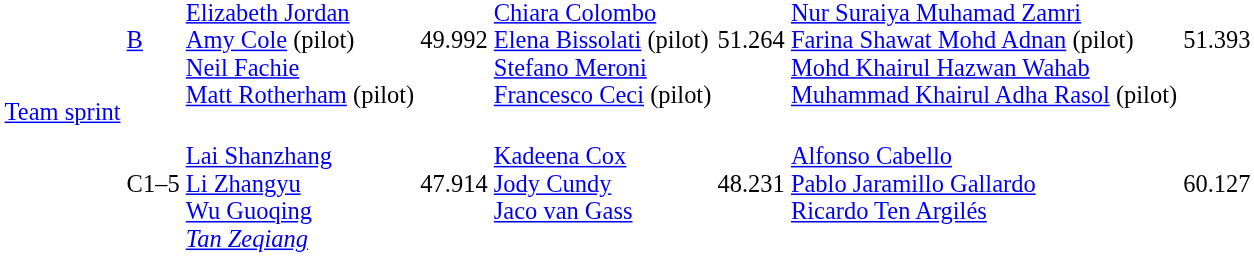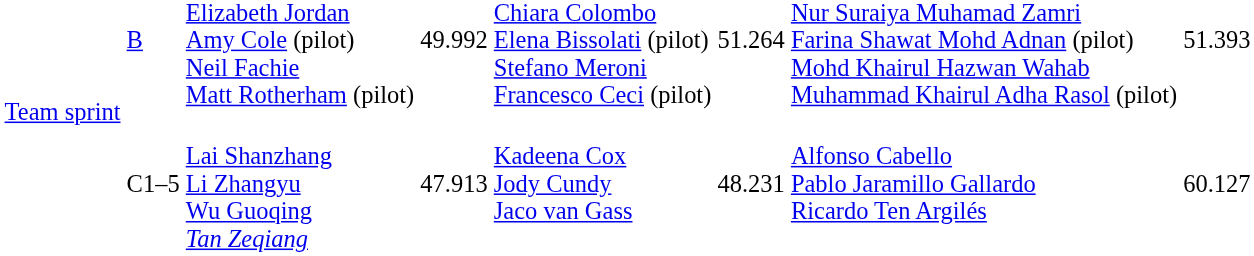(454, 183) 47.914 -> (454, 183) 47.913
